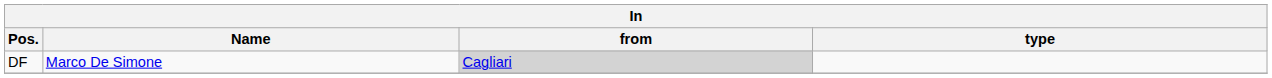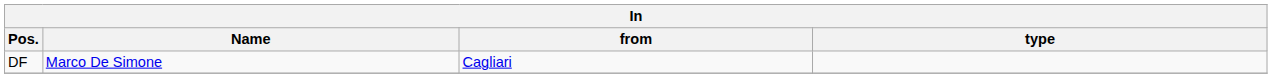(487, 62) lightgrey background -> (487, 62) no background
